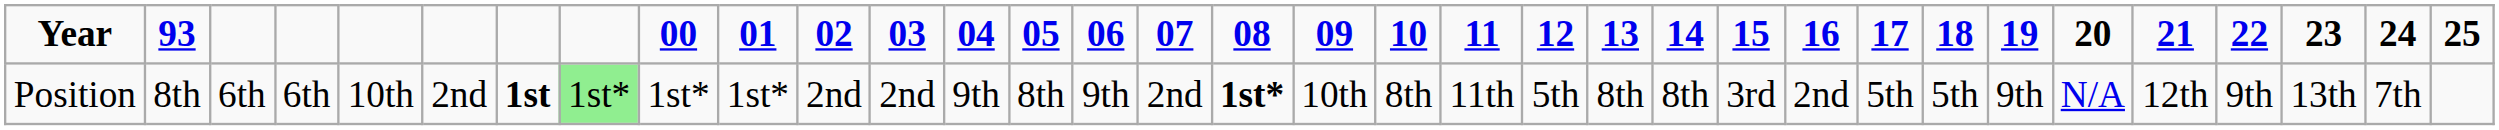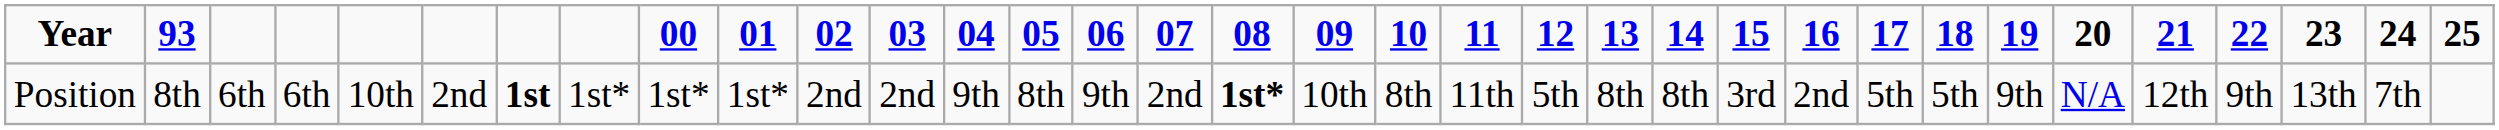(599, 93) lightgreen background -> (599, 93) no background
